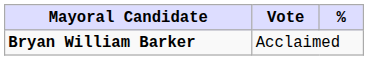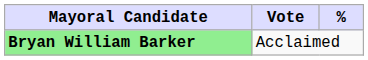(102, 43) no background -> (102, 43) lightgreen background
